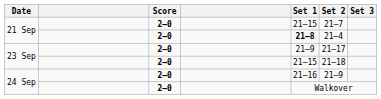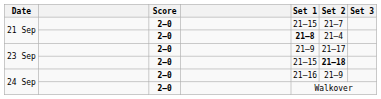(334, 62) normal -> (334, 62) bold
